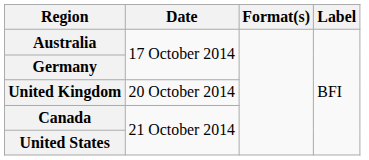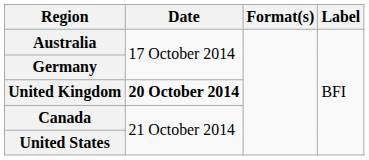(182, 92) normal -> (184, 92) bold
